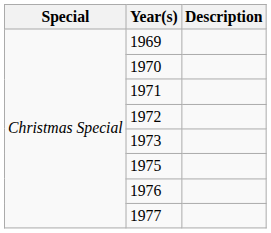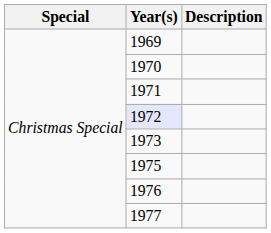(146, 116) no background -> (146, 116) lavender background
